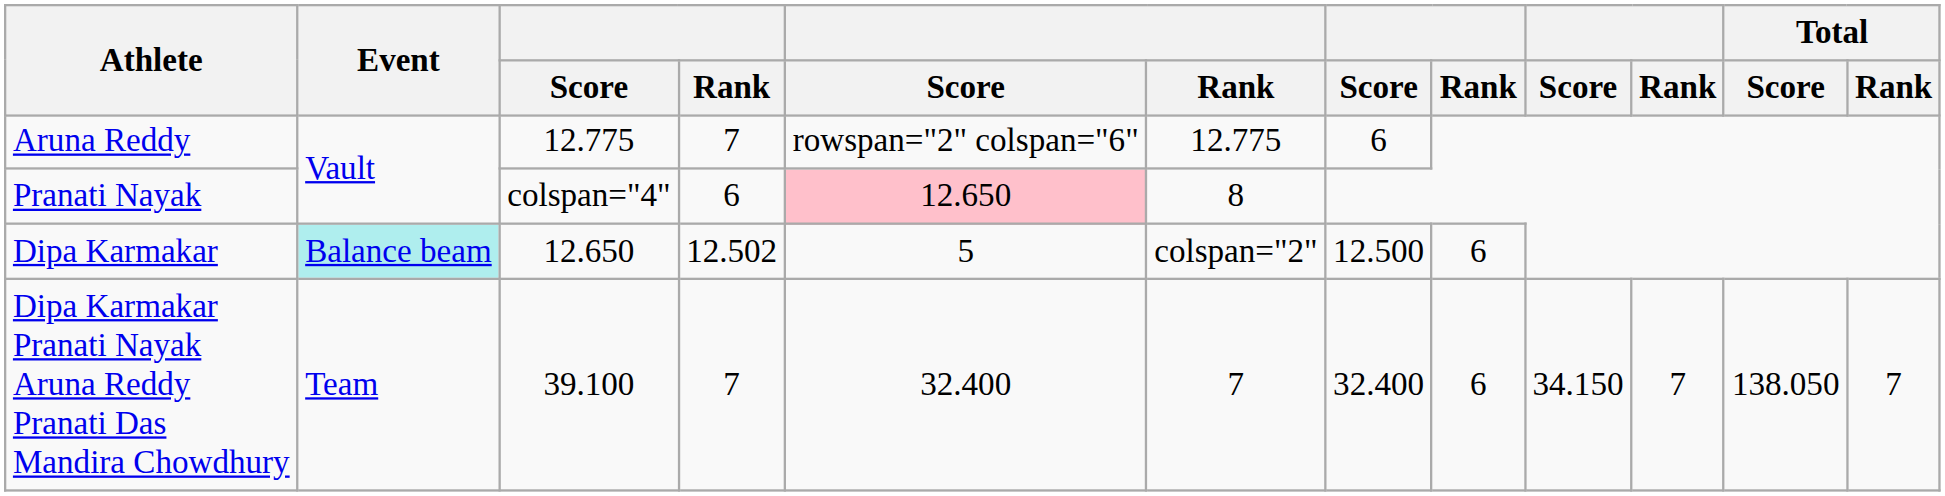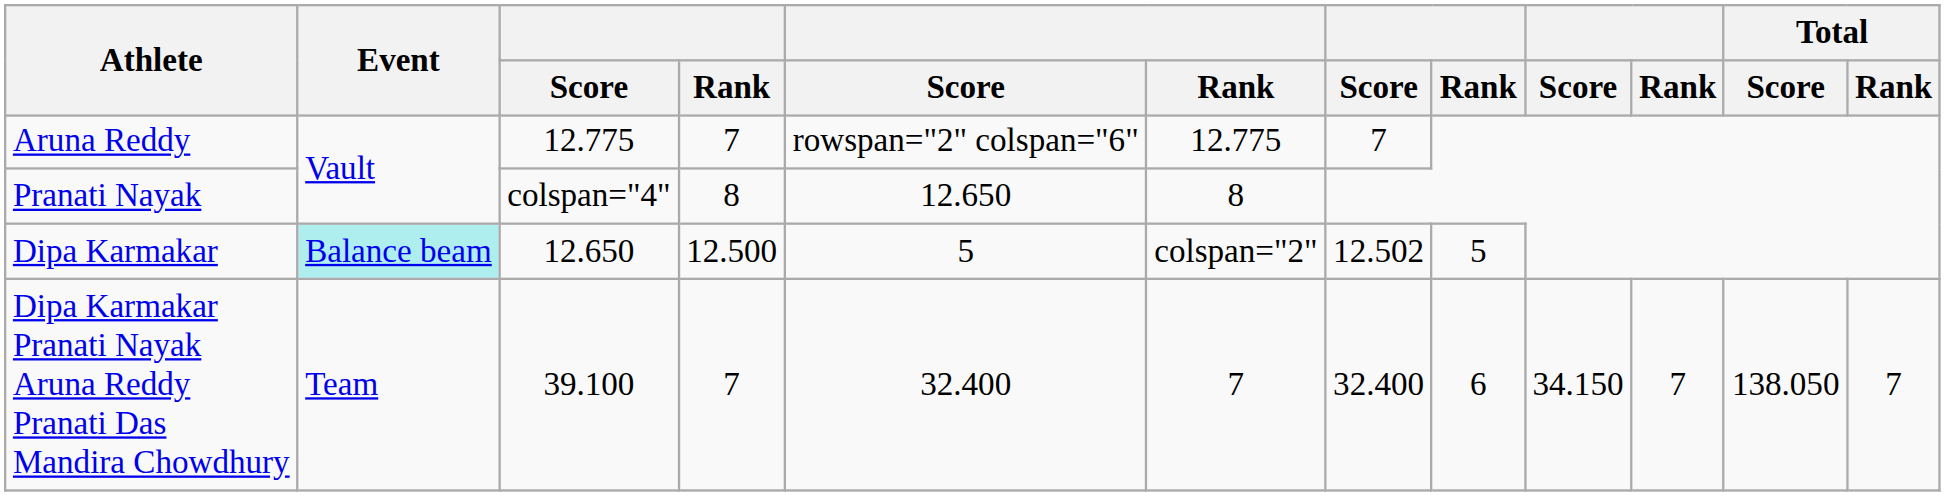(1379, 141) 6 -> (1379, 141) 7
(732, 196) 6 -> (732, 196) 8
(966, 196) pink background -> (966, 196) no background
(732, 250) 12.502 -> (732, 250) 12.500
(1379, 250) 12.500 -> (1379, 250) 12.502
(1478, 250) 6 -> (1478, 250) 5
